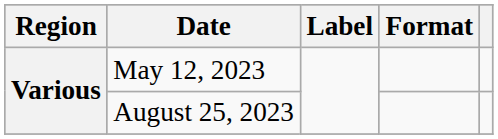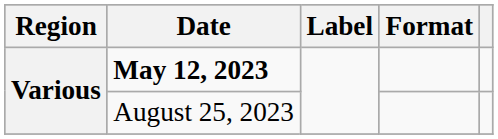(189, 69) normal -> (191, 69) bold
